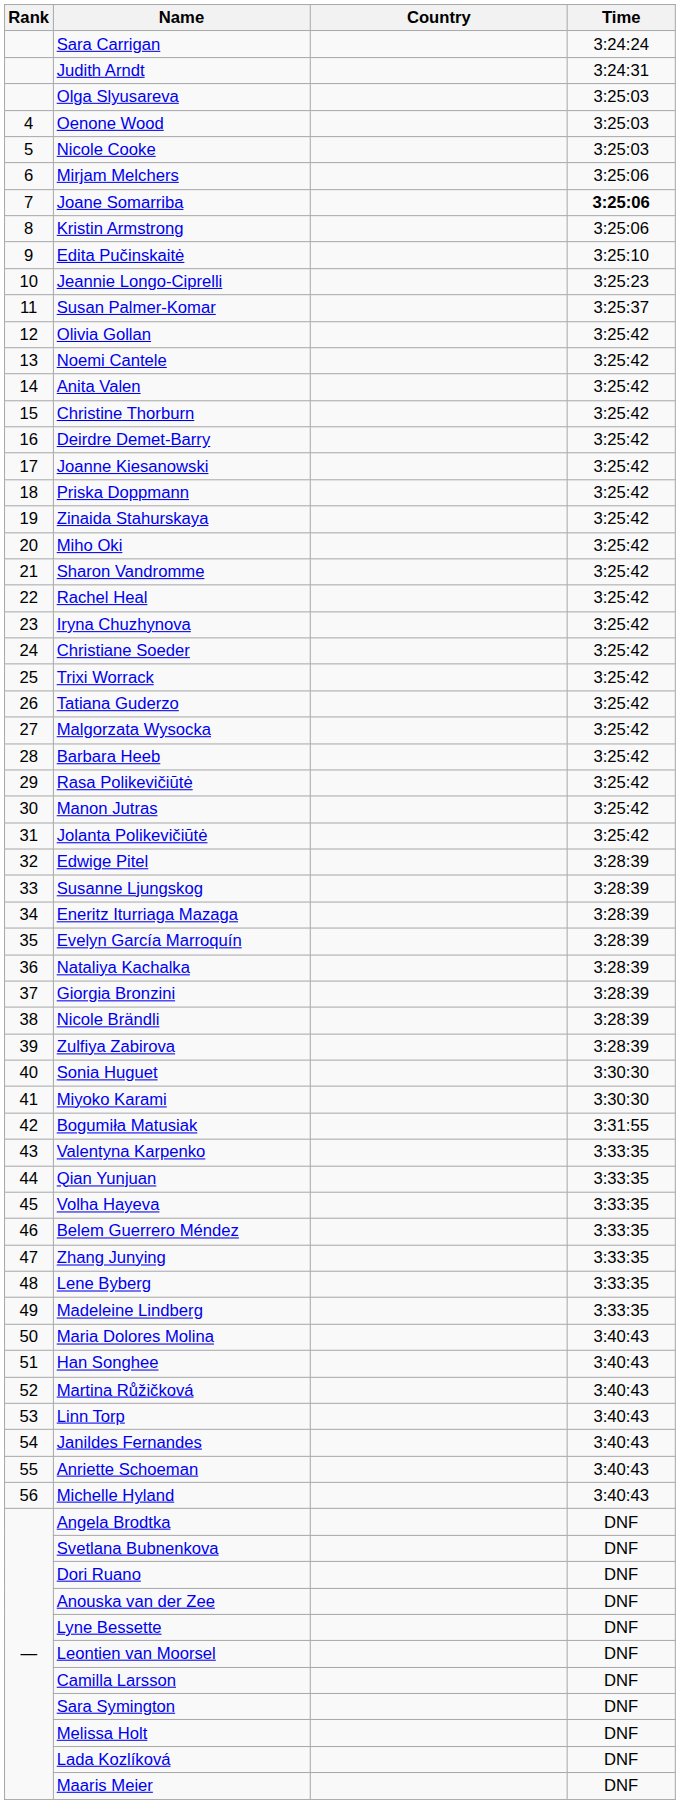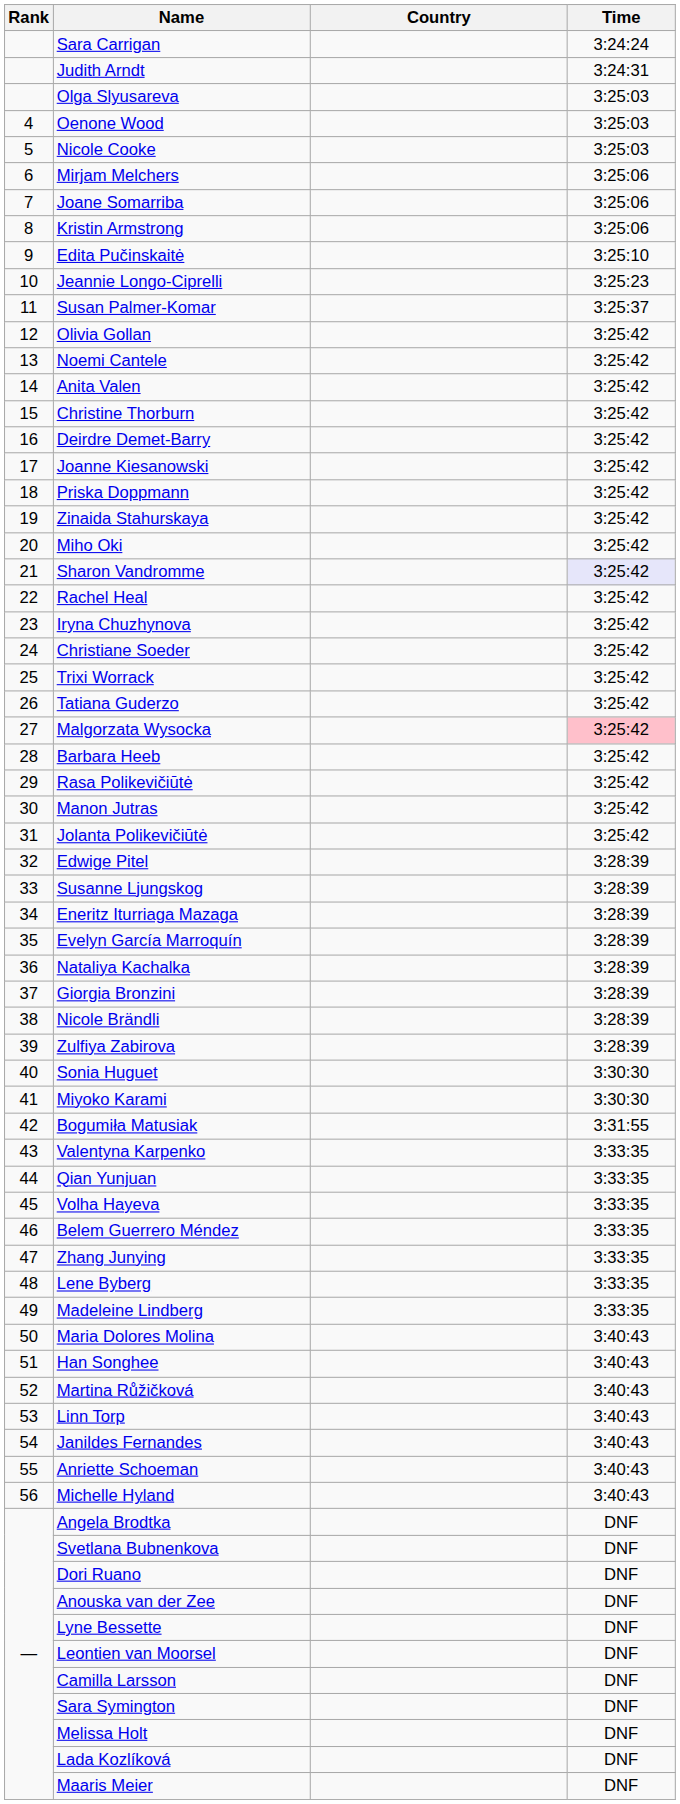(621, 202) bold -> (621, 202) normal
(621, 571) no background -> (621, 571) lavender background
(621, 730) no background -> (621, 730) pink background
